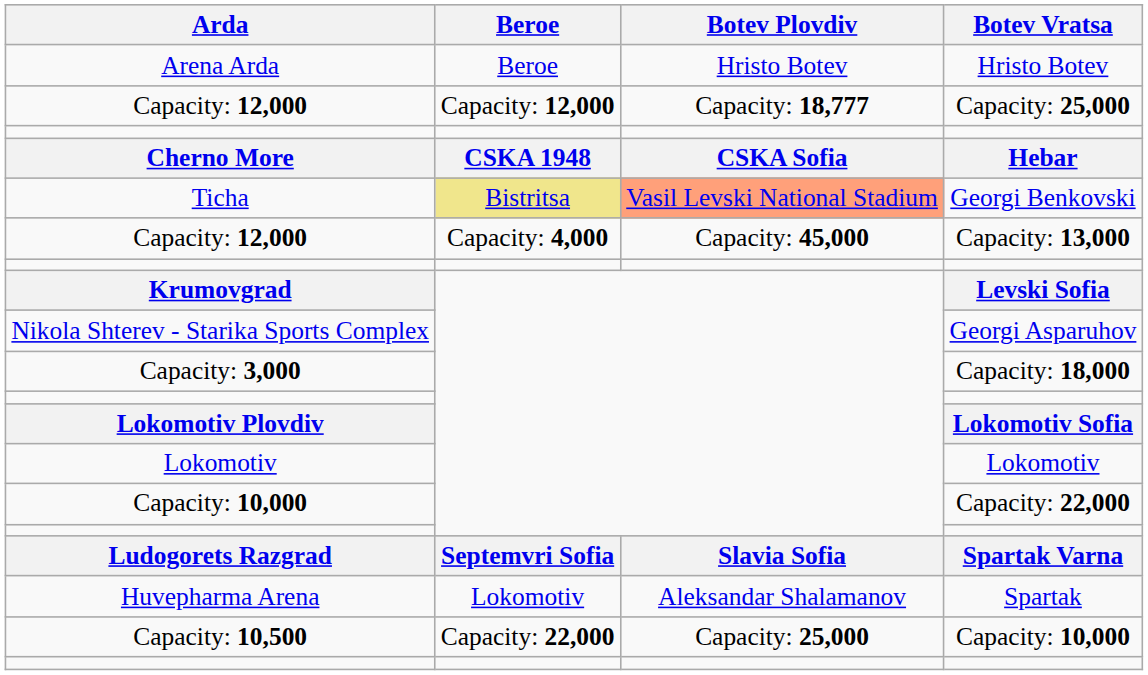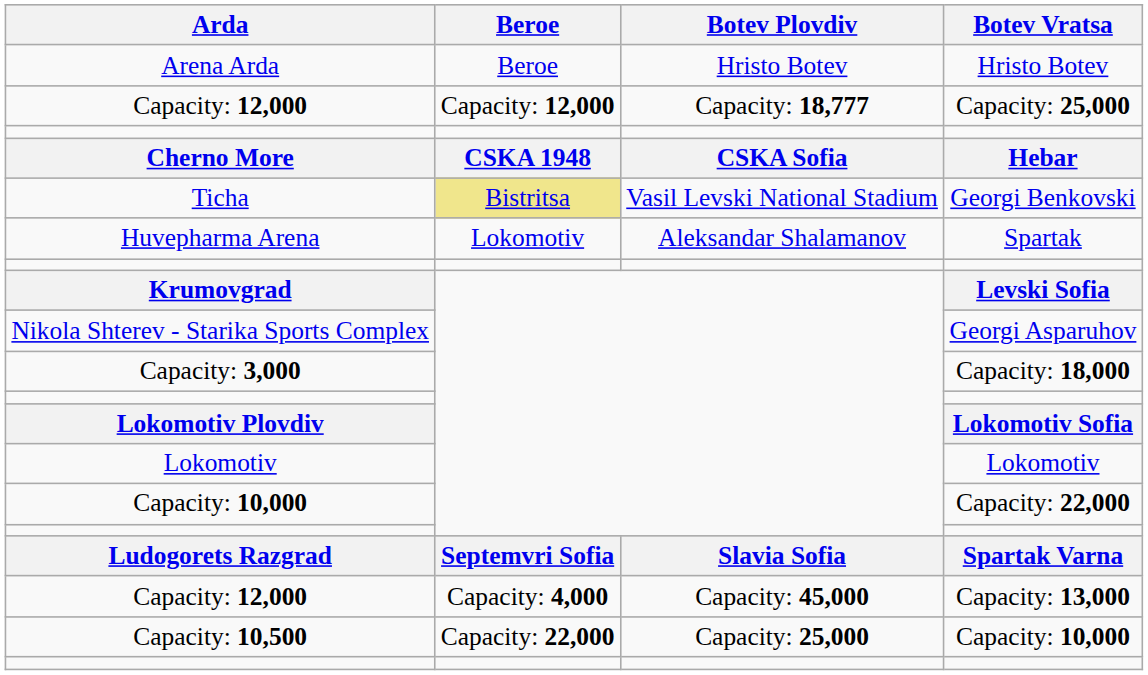(782, 197) lightsalmon background -> (782, 197) no background
rows swapped: (220, 238) <-> (220, 596)
